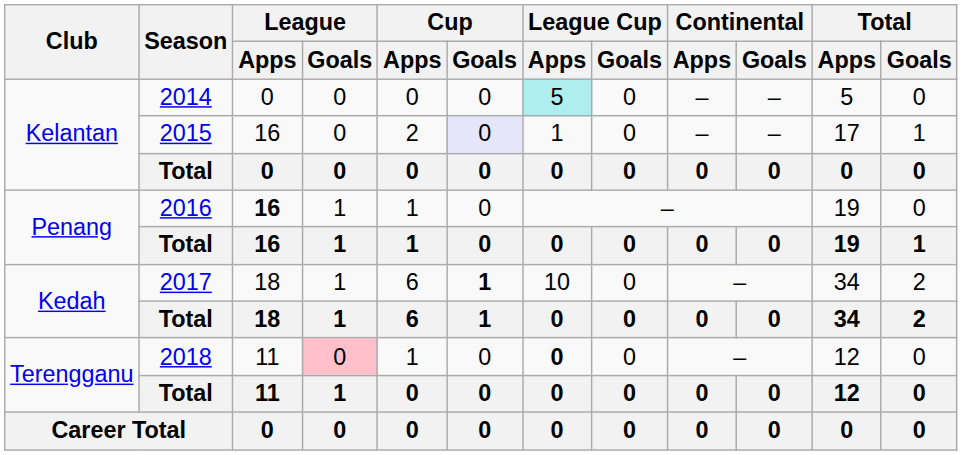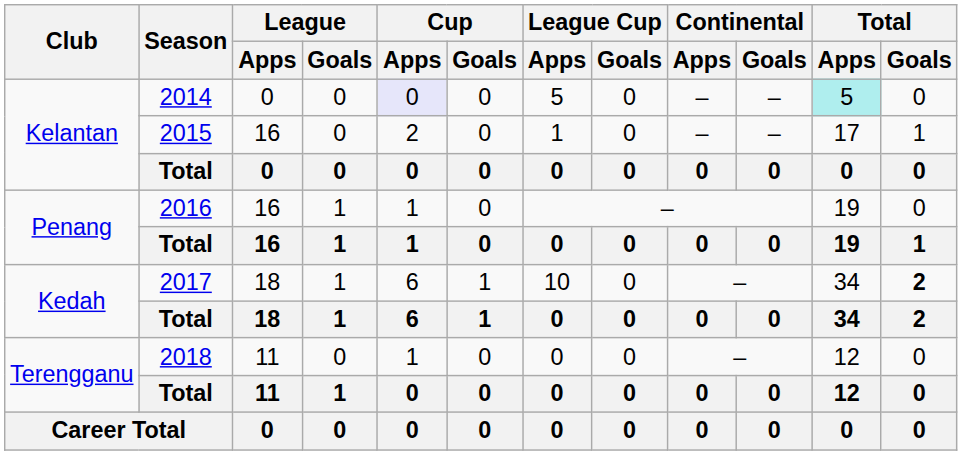(412, 97) no background -> (412, 97) lavender background
(557, 97) paleturquoise background -> (557, 97) no background
(847, 97) no background -> (847, 97) paleturquoise background
(485, 134) lavender background -> (485, 134) no background
(267, 208) bold -> (267, 208) normal
(485, 282) bold -> (485, 282) normal
(919, 282) normal -> (919, 282) bold
(340, 356) pink background -> (340, 356) no background
(557, 356) bold -> (557, 356) normal
